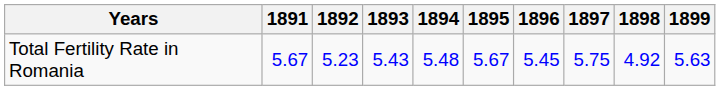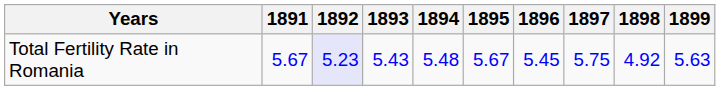(340, 59) no background -> (340, 59) lavender background
